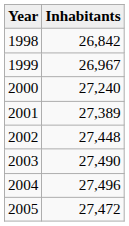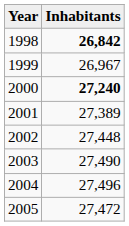(100, 40) normal -> (100, 40) bold
(100, 88) normal -> (100, 88) bold
